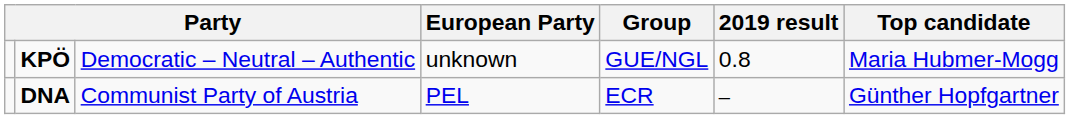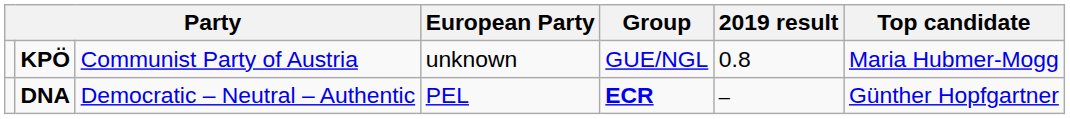(248, 58) Democratic – Neutral – Authentic -> (219, 58) Communist Party of Austria
(219, 95) Communist Party of Austria -> (248, 95) Democratic – Neutral – Authentic
(629, 95) normal -> (629, 95) bold
